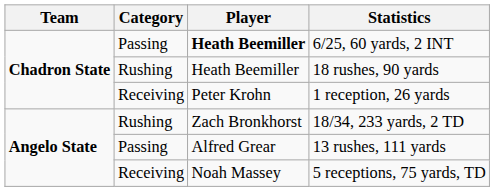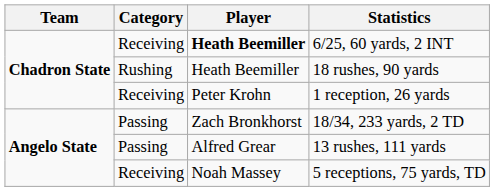(143, 43) Passing -> (151, 43) Receiving
(145, 121) Rushing -> (143, 121) Passing
